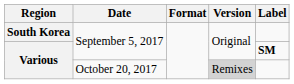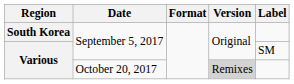(267, 50) bold -> (267, 50) normal
